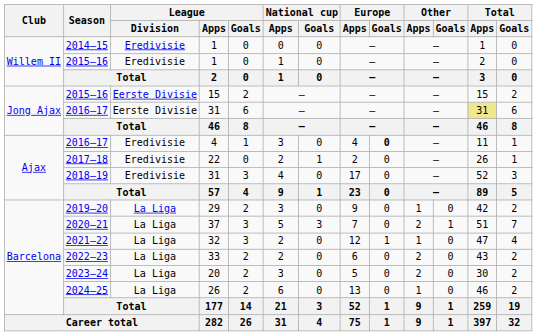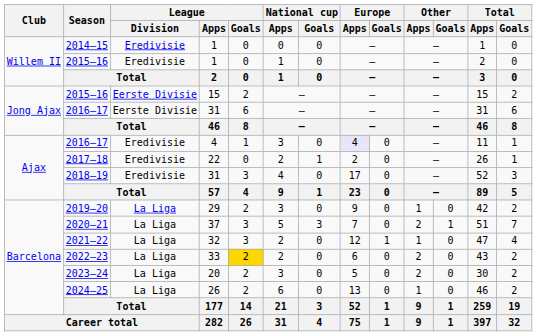(482, 110) khaki background -> (482, 110) no background
(355, 143) no background -> (355, 143) lavender background
(387, 143) bold -> (387, 143) normal
(246, 257) no background -> (246, 257) gold background
